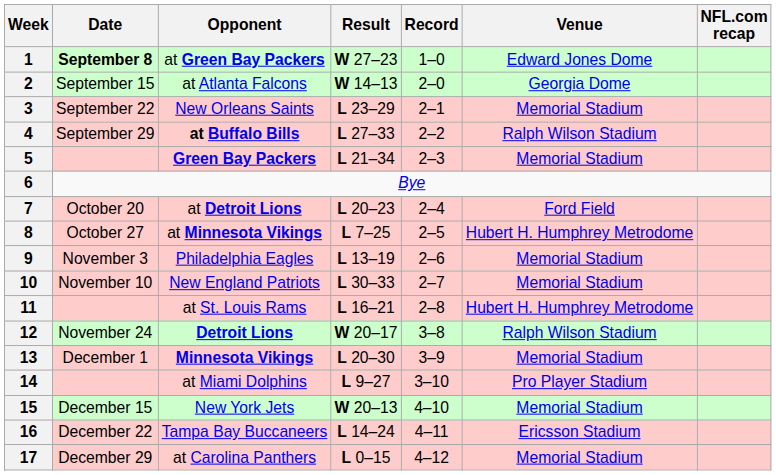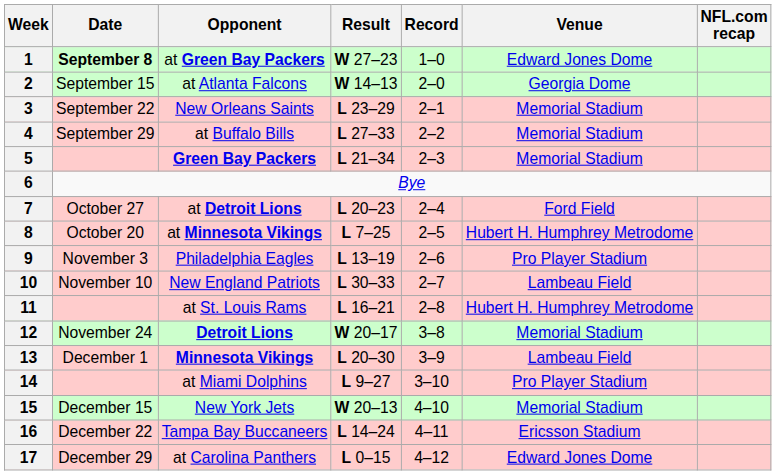(245, 134) bold -> (245, 134) normal
(580, 134) Ralph Wilson Stadium -> (580, 134) Memorial Stadium
(105, 208) October 20 -> (105, 208) October 27
(105, 233) October 27 -> (105, 233) October 20
(580, 258) Memorial Stadium -> (580, 258) Pro Player Stadium
(580, 283) Memorial Stadium -> (580, 283) Lambeau Field
(580, 332) Ralph Wilson Stadium -> (580, 332) Memorial Stadium
(580, 357) Memorial Stadium -> (580, 357) Lambeau Field
(580, 457) Memorial Stadium -> (580, 457) Edward Jones Dome
